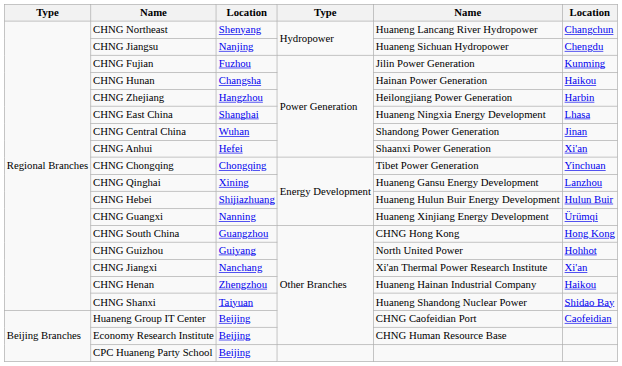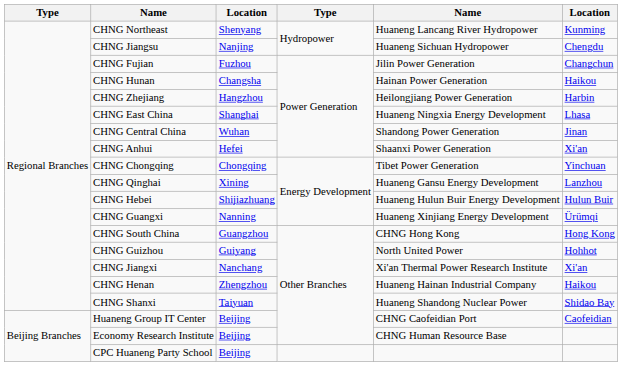(589, 30) Changchun -> (585, 30) Kunming
(585, 64) Kunming -> (589, 64) Changchun
